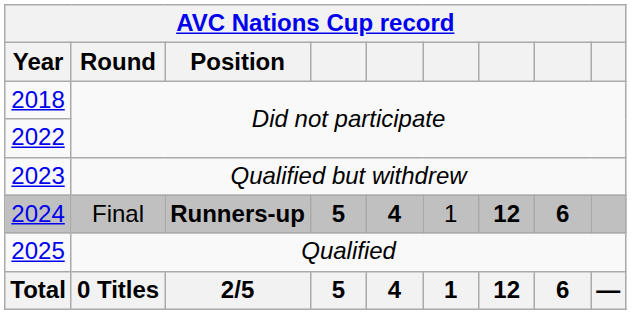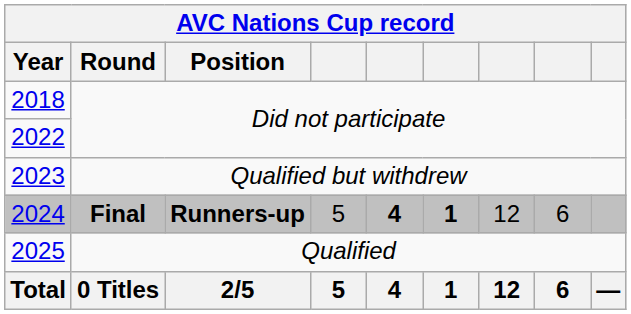(118, 213) normal -> (118, 213) bold
(338, 213) bold -> (338, 213) normal
(451, 213) normal -> (451, 213) bold
(507, 213) bold -> (507, 213) normal
(563, 213) bold -> (563, 213) normal
